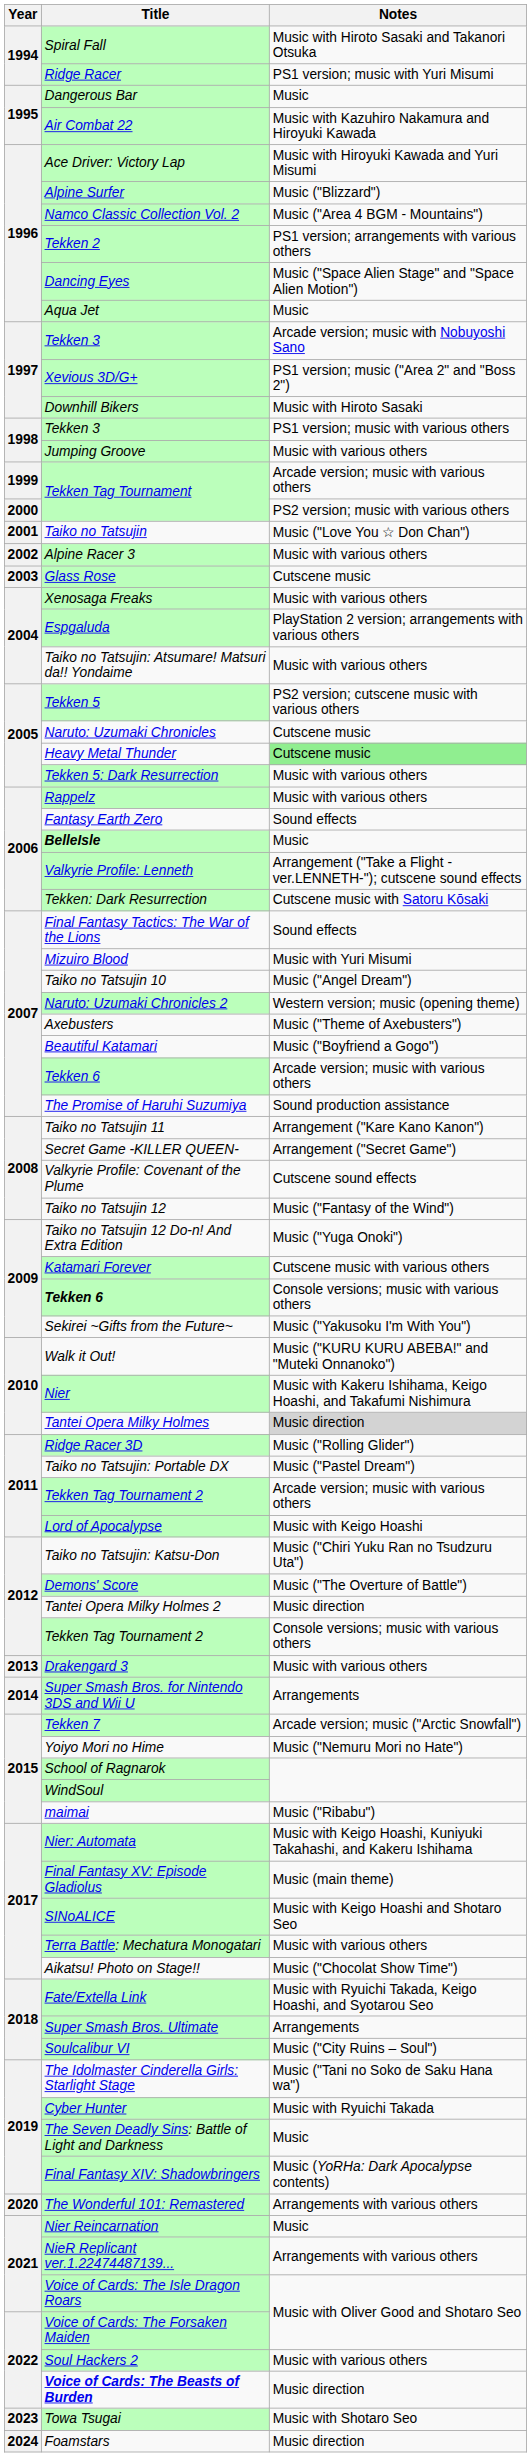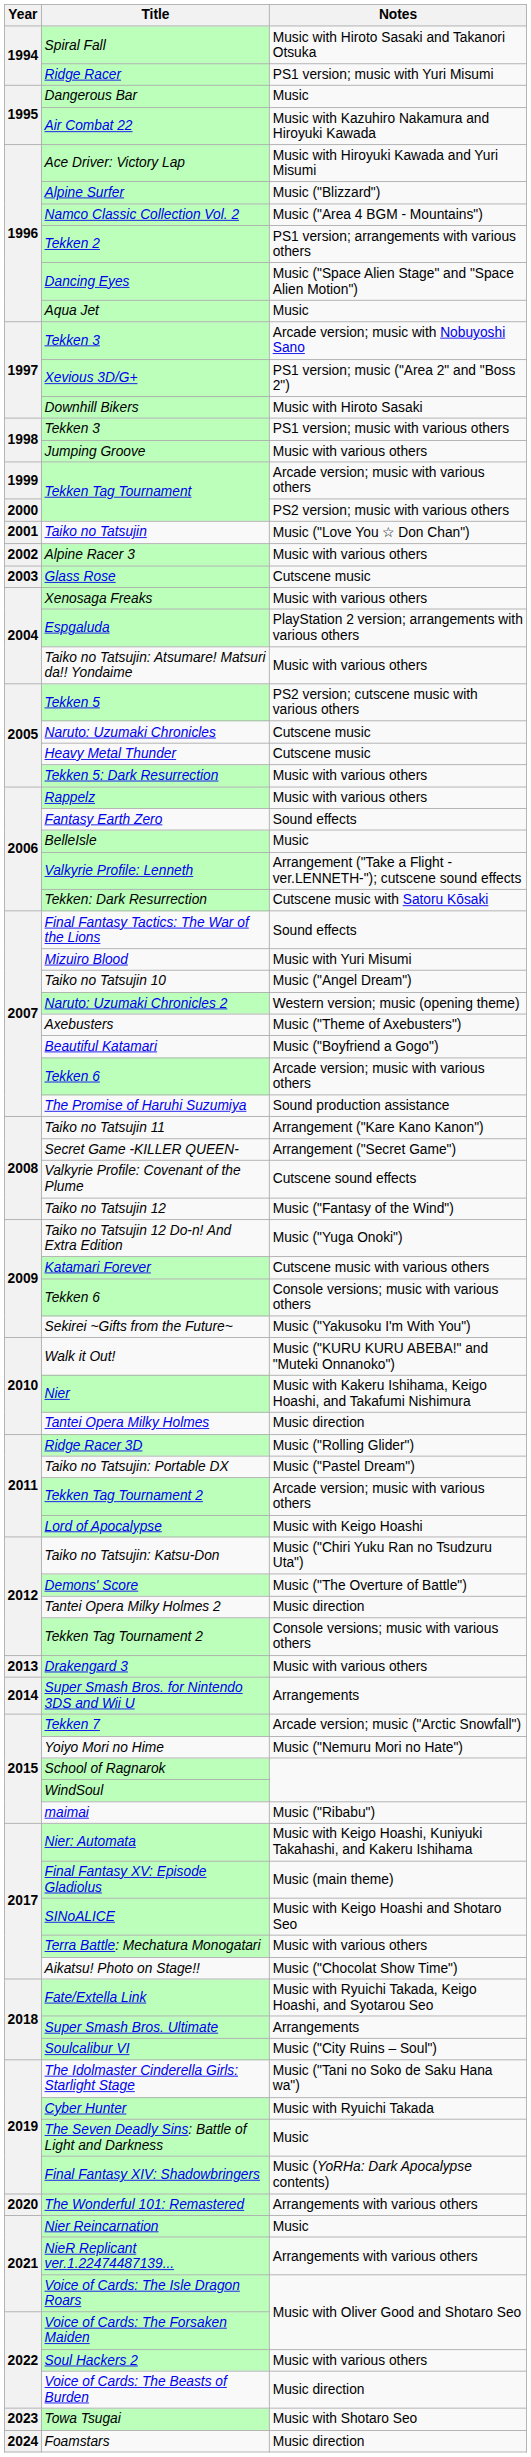(322, 753) lightgreen background -> (322, 753) no background
(72, 841) bold -> (71, 841) normal
(74, 1297) bold -> (72, 1297) normal
(319, 1423) lightgrey background -> (319, 1423) no background
(142, 2389) bold -> (136, 2389) normal
